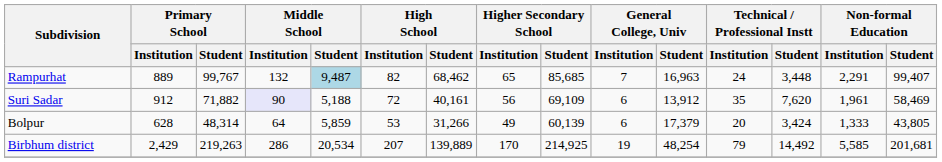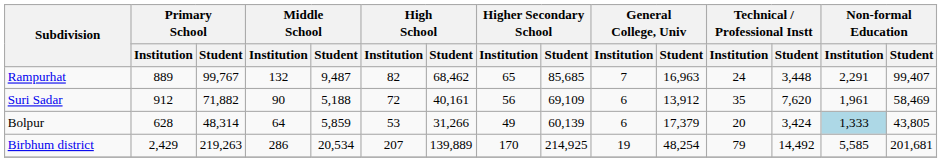(336, 77) lightblue background -> (336, 77) no background
(278, 100) lavender background -> (278, 100) no background
(854, 122) no background -> (854, 122) lightblue background
